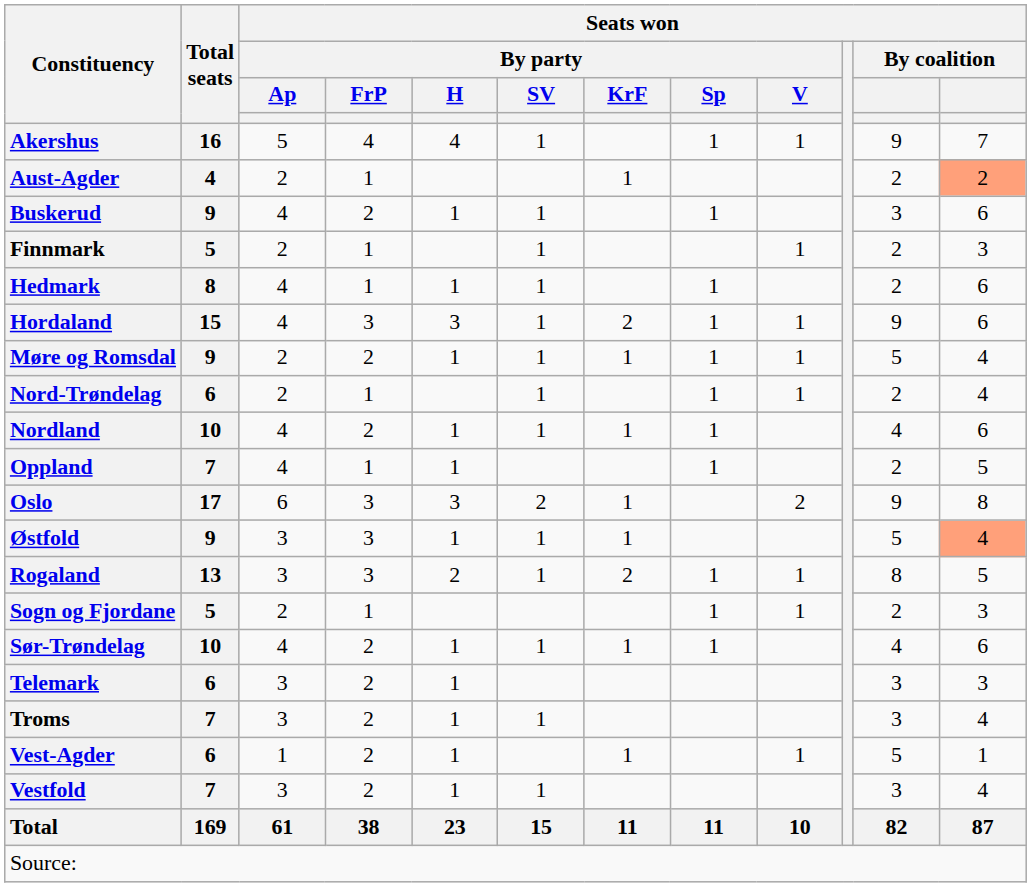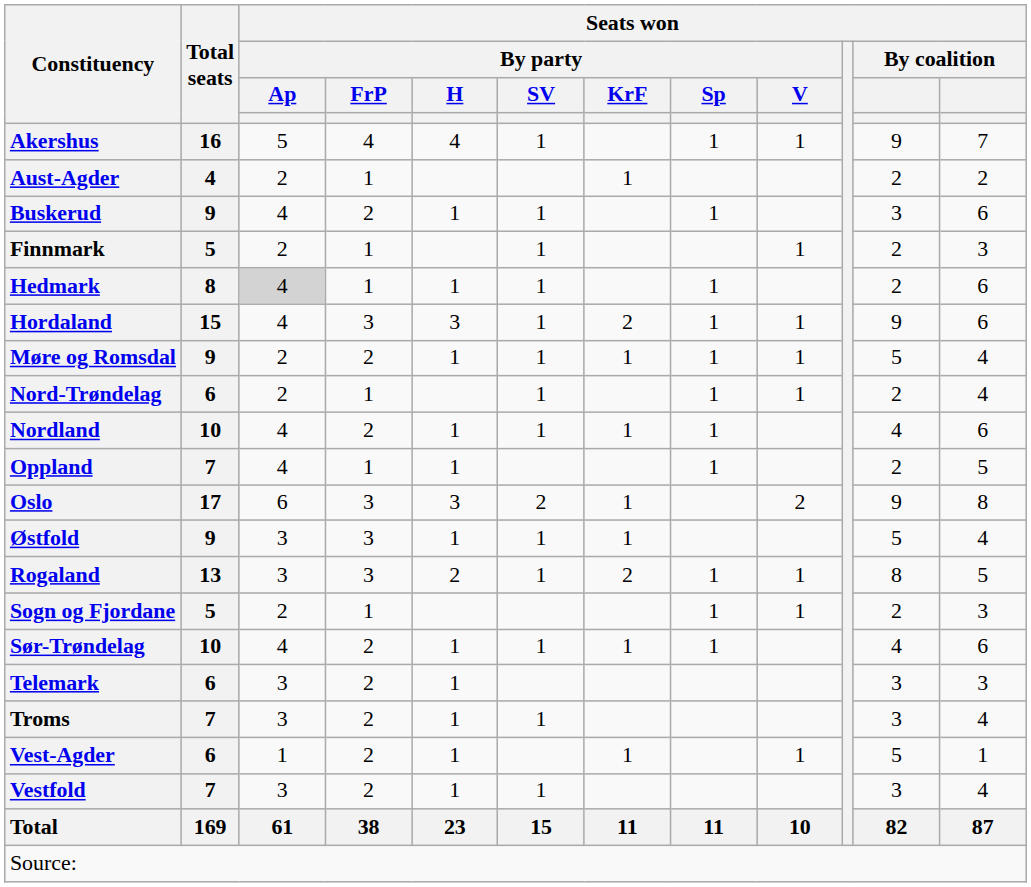(983, 177) lightsalmon background -> (983, 177) no background
(282, 285) no background -> (282, 285) lightgrey background
(983, 538) lightsalmon background -> (983, 538) no background
